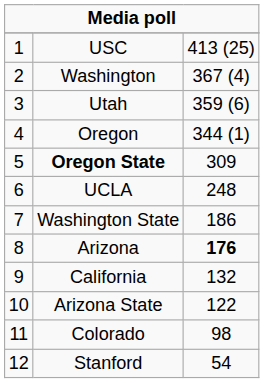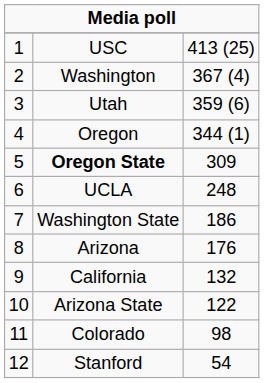(221, 248) bold -> (221, 248) normal
